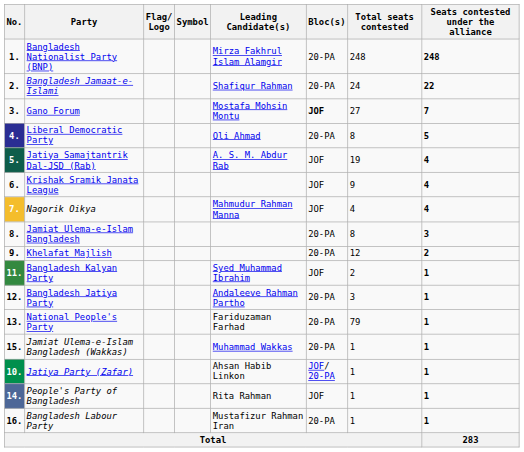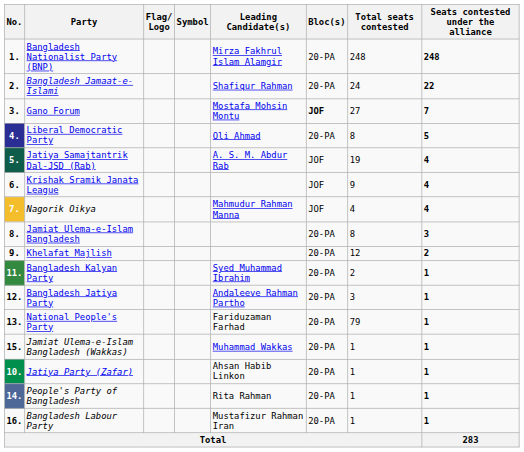(316, 273) JOF -> (322, 273) 20-PA
(322, 371) JOF/ 20-PA -> (322, 371) 20-PA
(316, 396) JOF -> (322, 396) 20-PA
